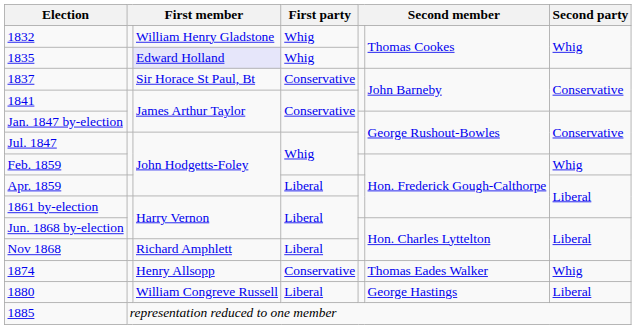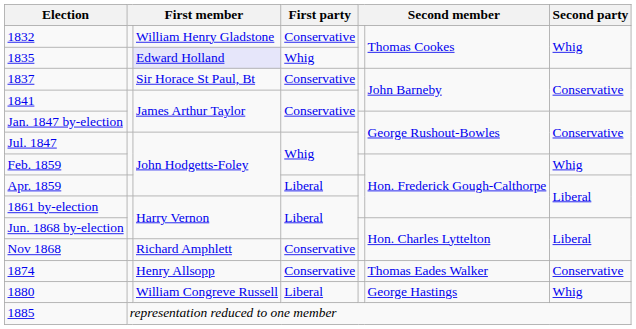(299, 36) Whig -> (320, 36) Conservative
(304, 249) Liberal -> (320, 249) Conservative
(567, 270) Whig -> (588, 270) Conservative
(572, 292) Liberal -> (567, 292) Whig
